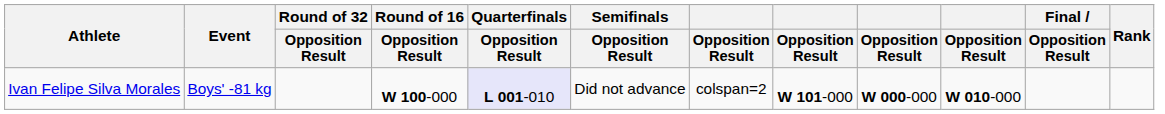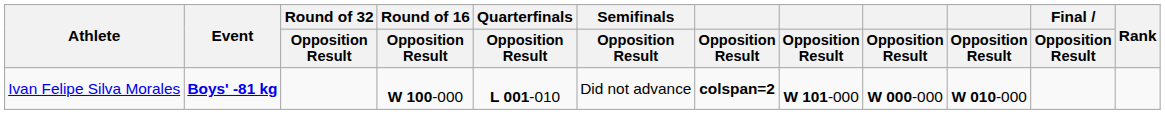(230, 89) normal -> (232, 89) bold
(519, 98) lavender background -> (525, 98) no background
(731, 89) normal -> (737, 89) bold
